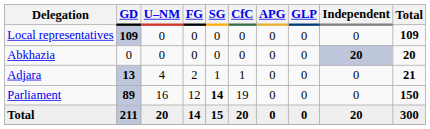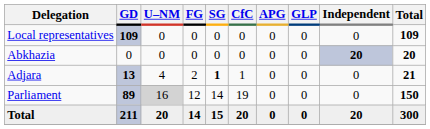(217, 75) normal -> (217, 75) bold
(162, 95) no background -> (162, 95) lightgrey background
(217, 95) bold -> (217, 95) normal
